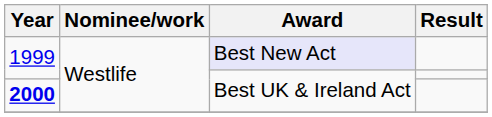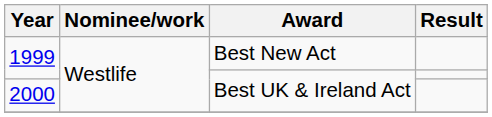(275, 53) lavender background -> (275, 53) no background
(32, 95) bold -> (32, 95) normal
